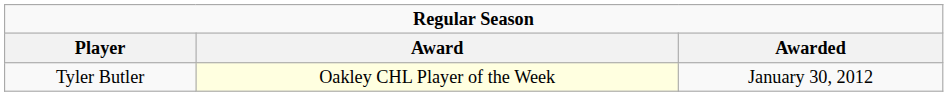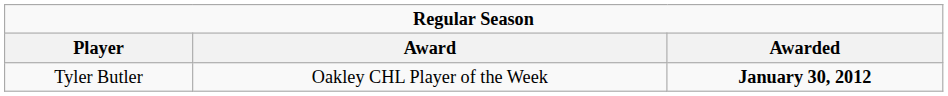(437, 76) lightyellow background -> (430, 76) no background
(811, 76) normal -> (805, 76) bold
